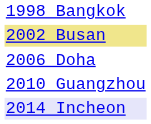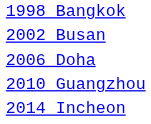(56, 36) khaki background -> (56, 36) no background
(66, 109) lavender background -> (66, 109) no background
